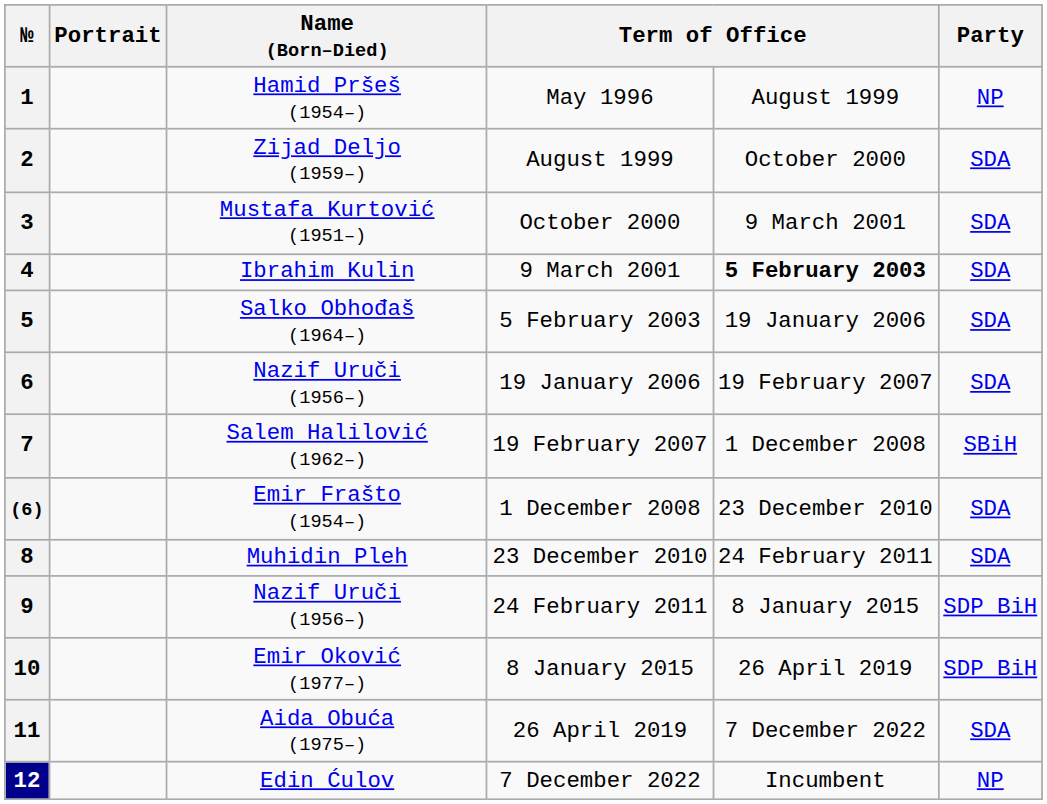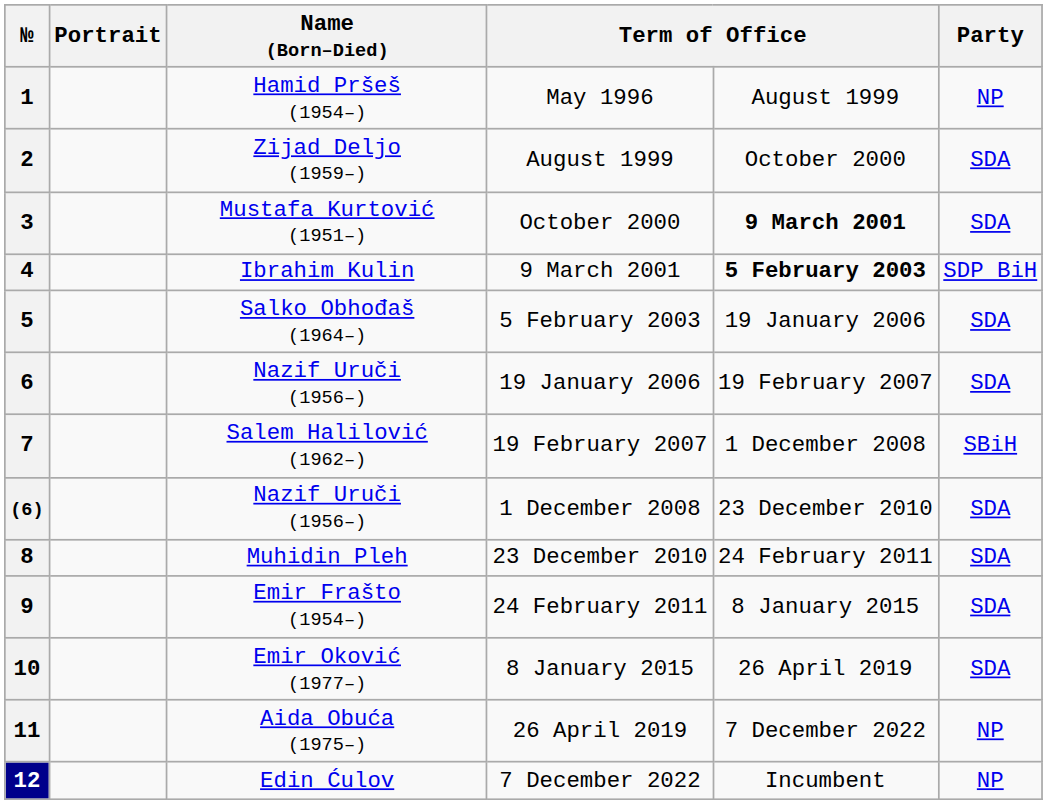(825, 223) normal -> (825, 223) bold
(990, 272) SDA -> (990, 272) SDP BiH
(327, 507) Emir Frašto (1954–) -> (327, 507) Nazif Uruči (1956–)
(327, 606) Nazif Uruči (1956–) -> (327, 606) Emir Frašto (1954–)
(990, 607) SDP BiH -> (990, 607) SDA
(990, 669) SDP BiH -> (990, 669) SDA
(990, 731) SDA -> (990, 731) NP
